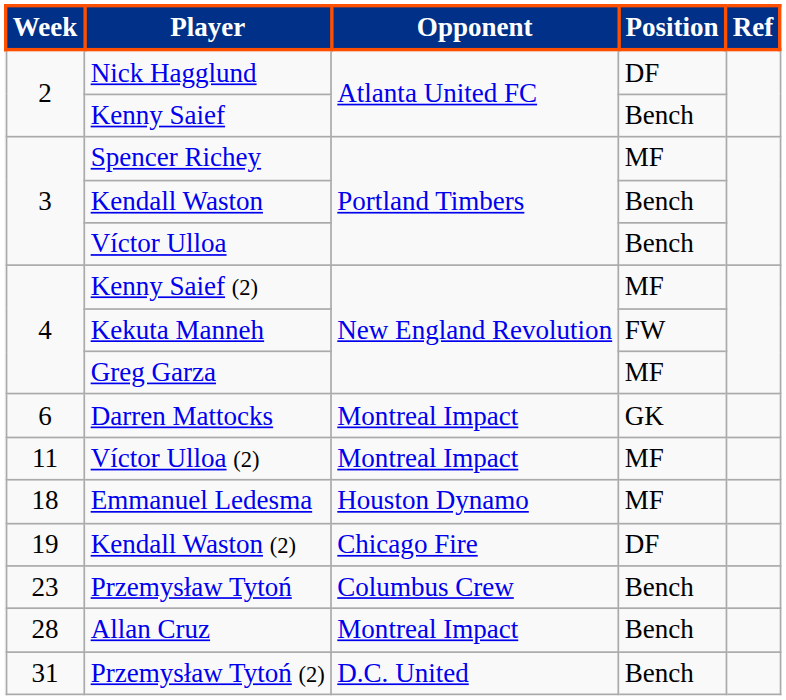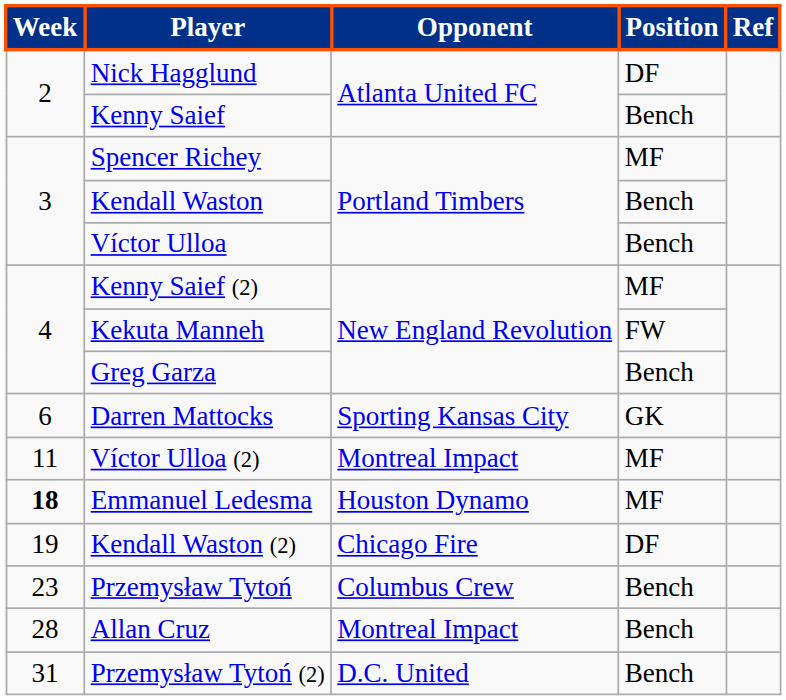(644, 372) MF -> (659, 372) Bench
(428, 415) Montreal Impact -> (453, 415) Sporting Kansas City
(45, 501) normal -> (45, 501) bold
